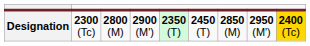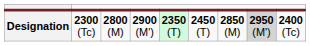(262, 26) no background -> (262, 26) lightgrey background
(291, 26) gold background -> (291, 26) no background
